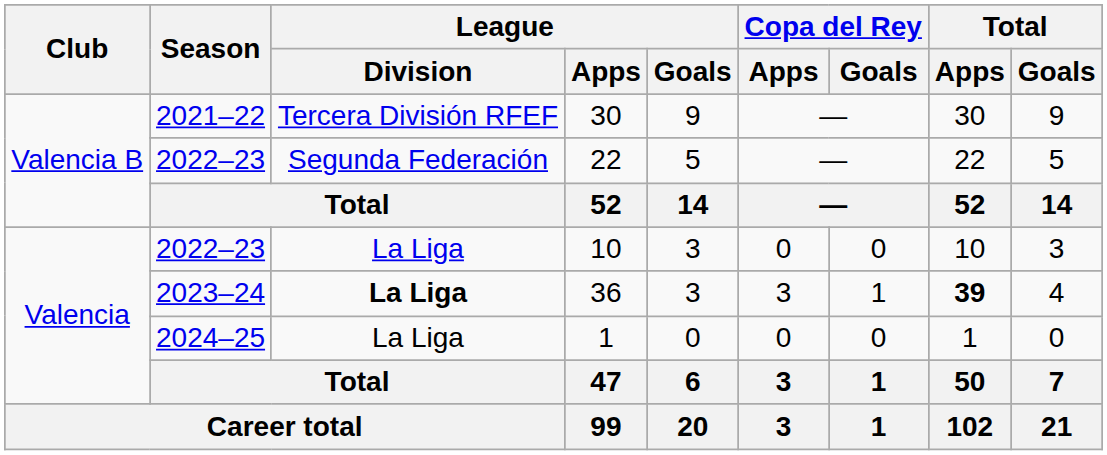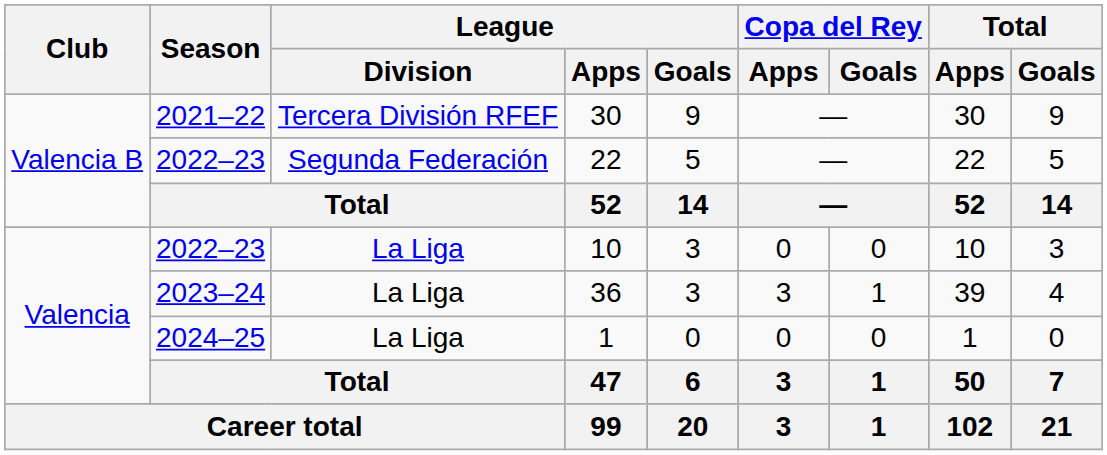(418, 293) bold -> (418, 293) normal
(970, 293) bold -> (970, 293) normal
